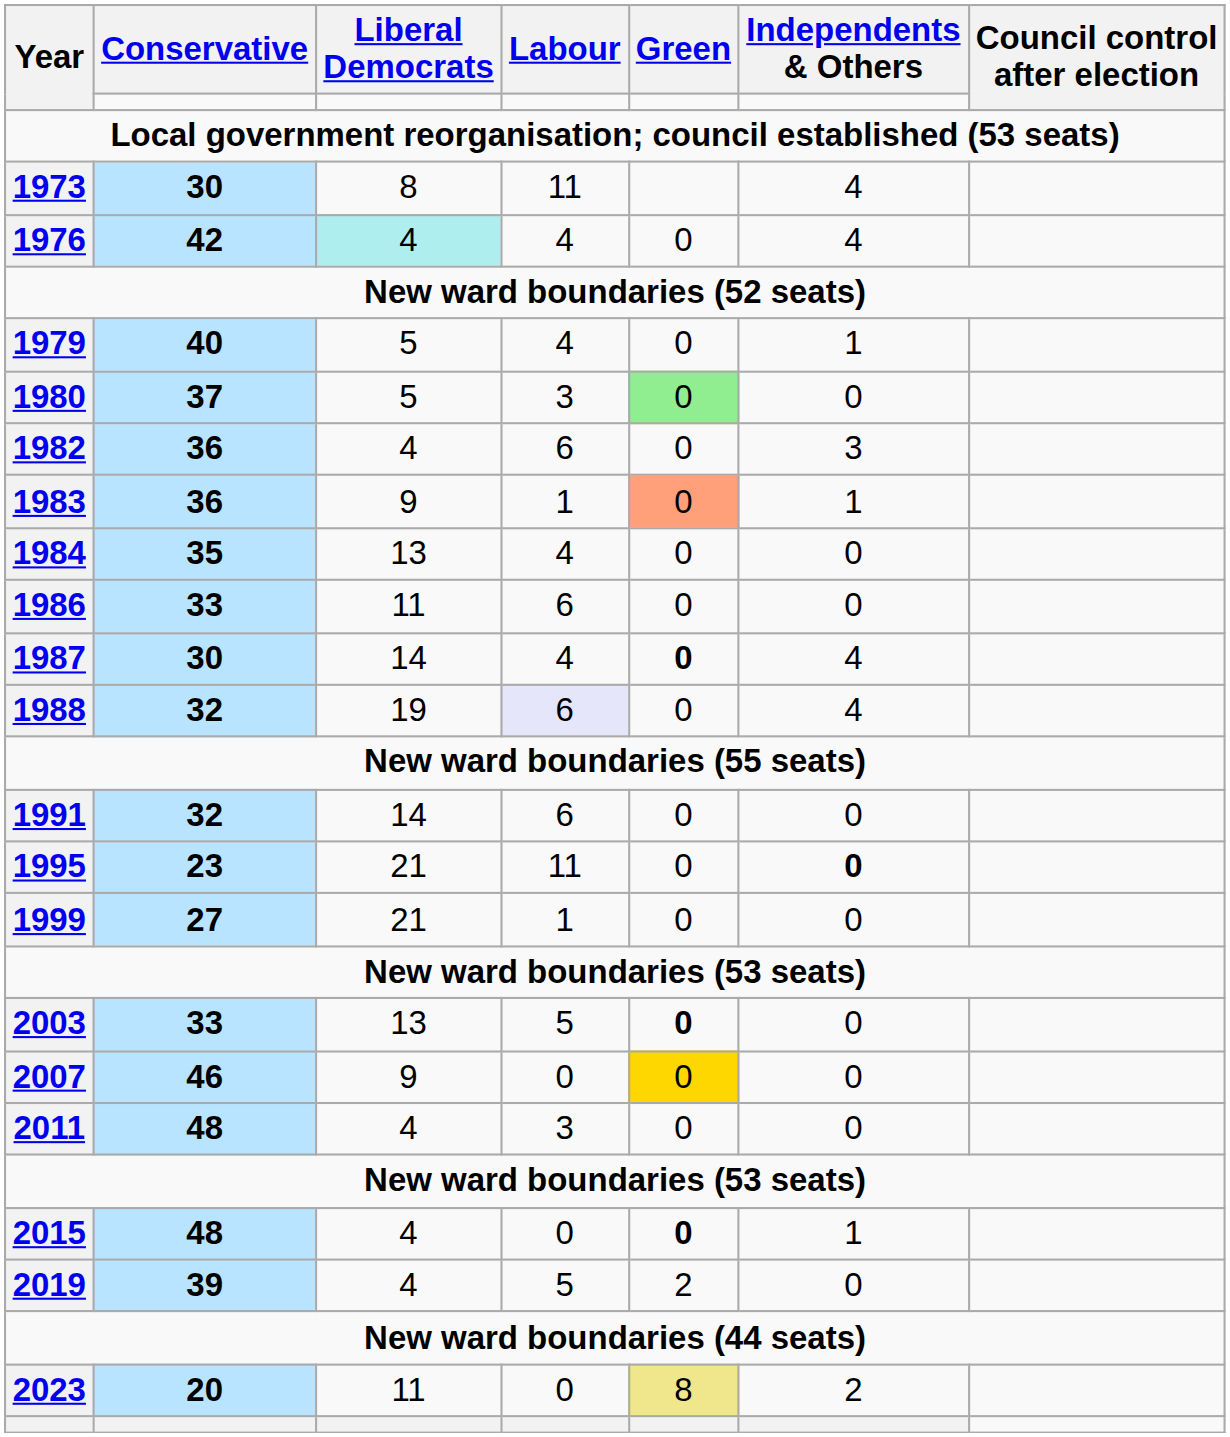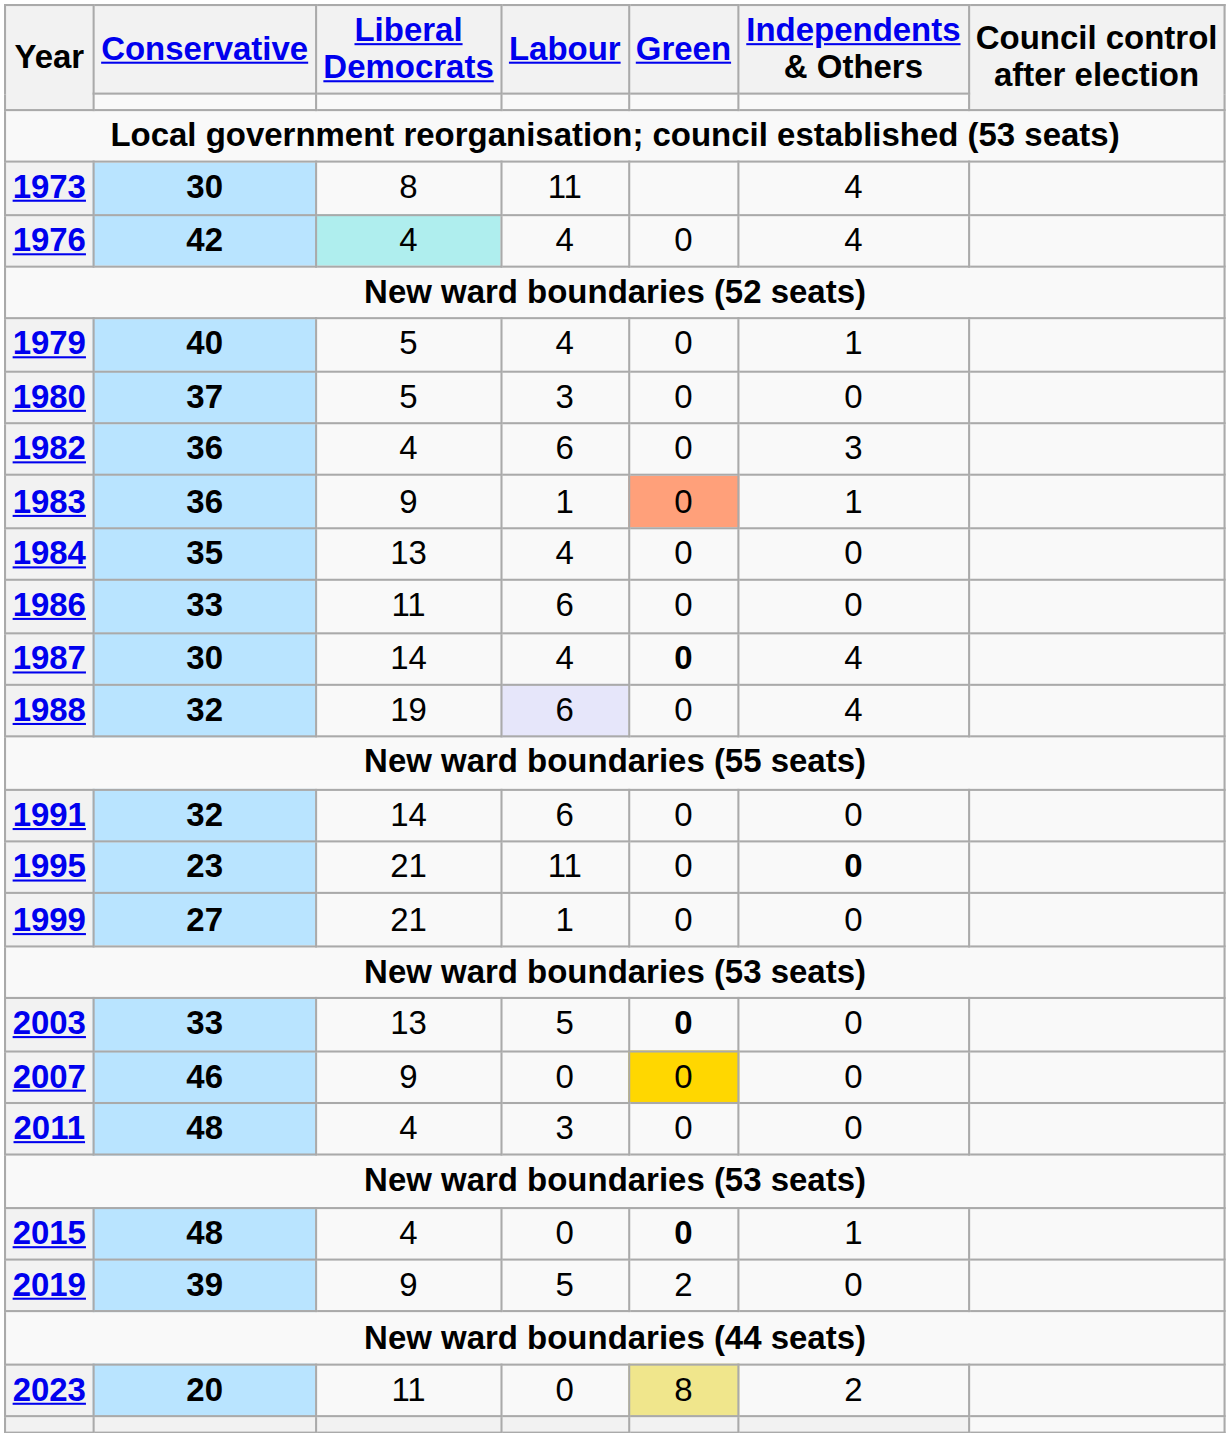(683, 396) lightgreen background -> (683, 396) no background
(409, 1285) 4 -> (409, 1285) 9
